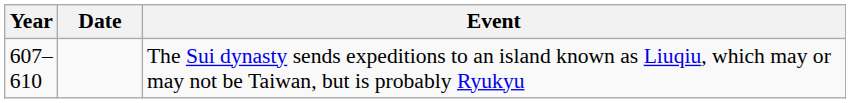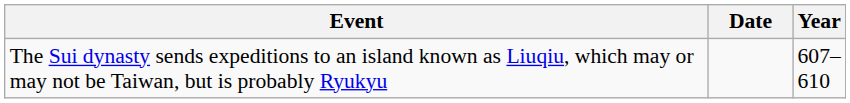columns swapped: (31, 21) <-> (494, 21)
